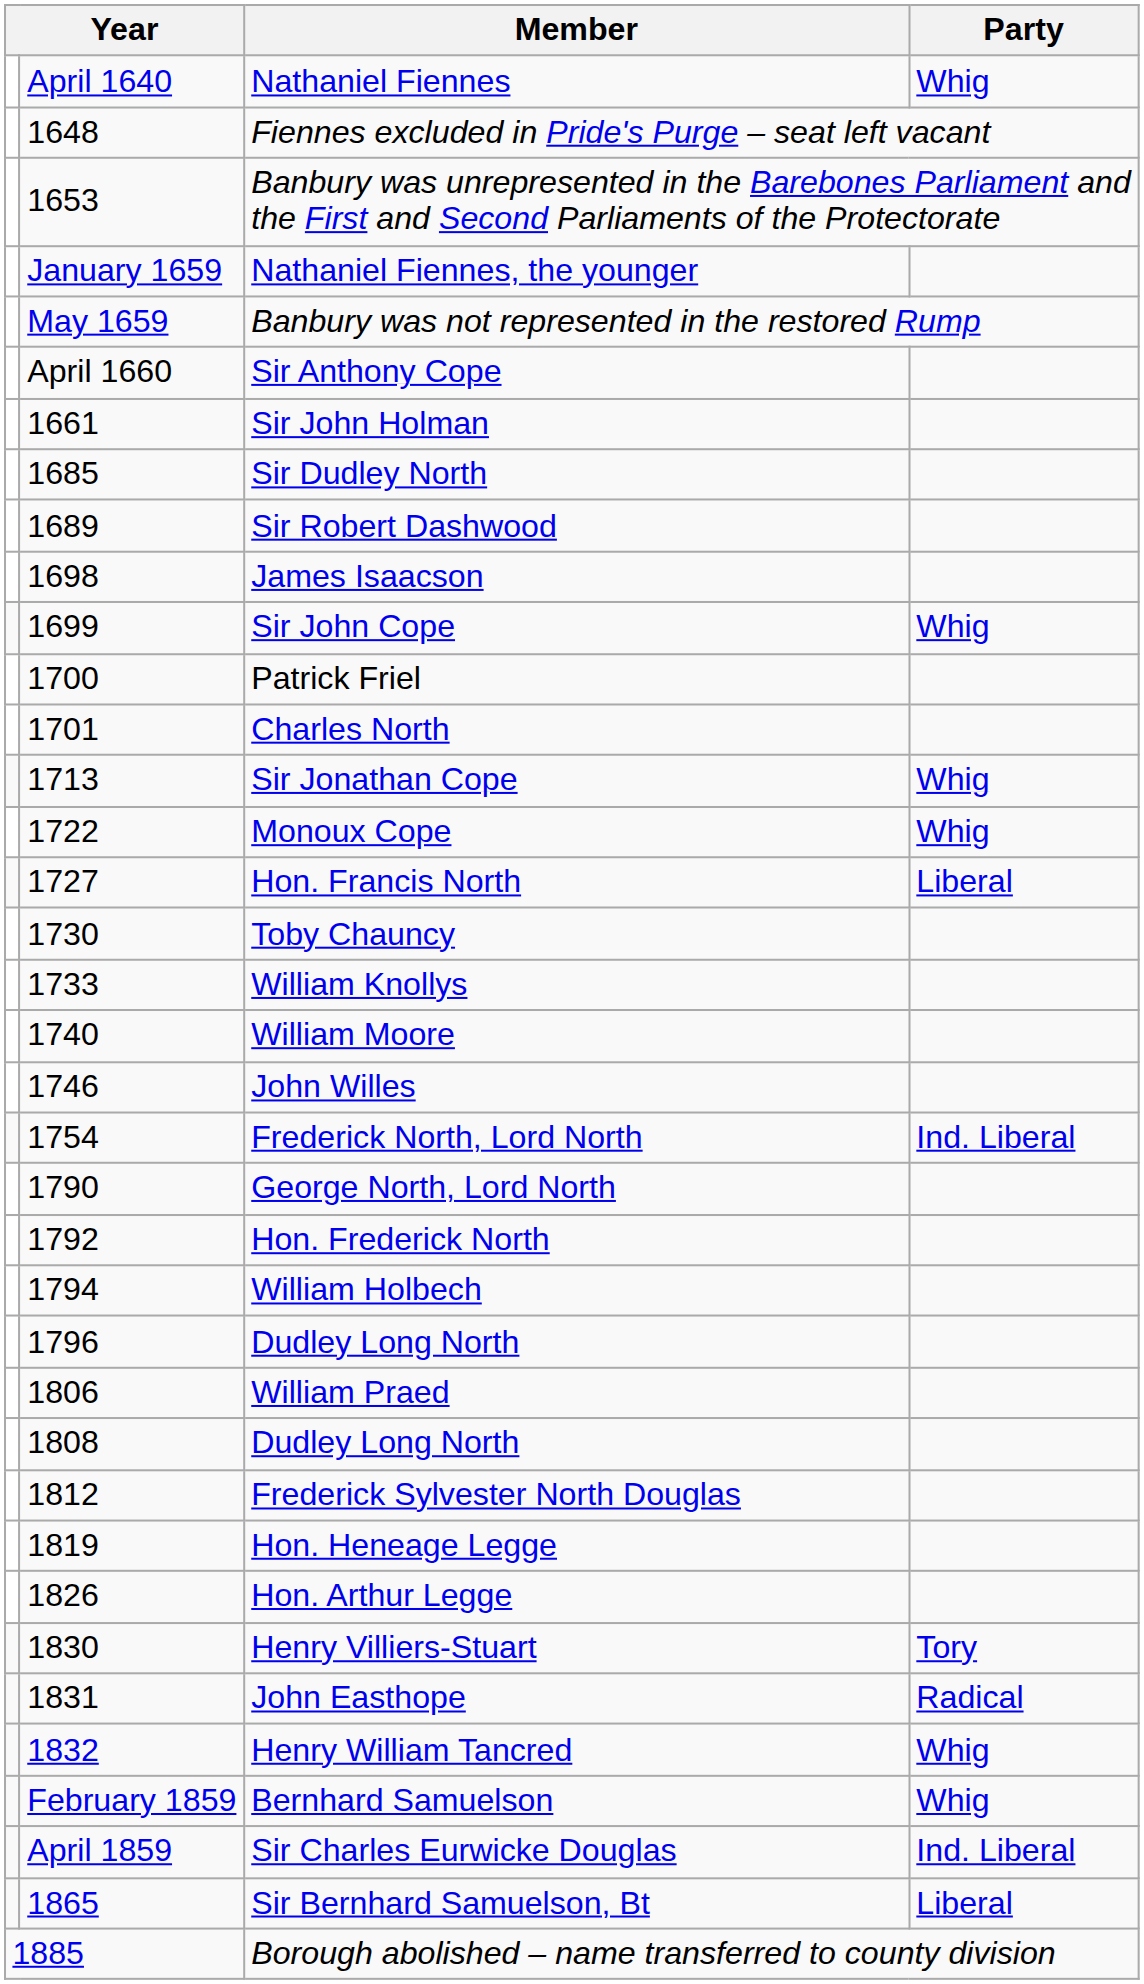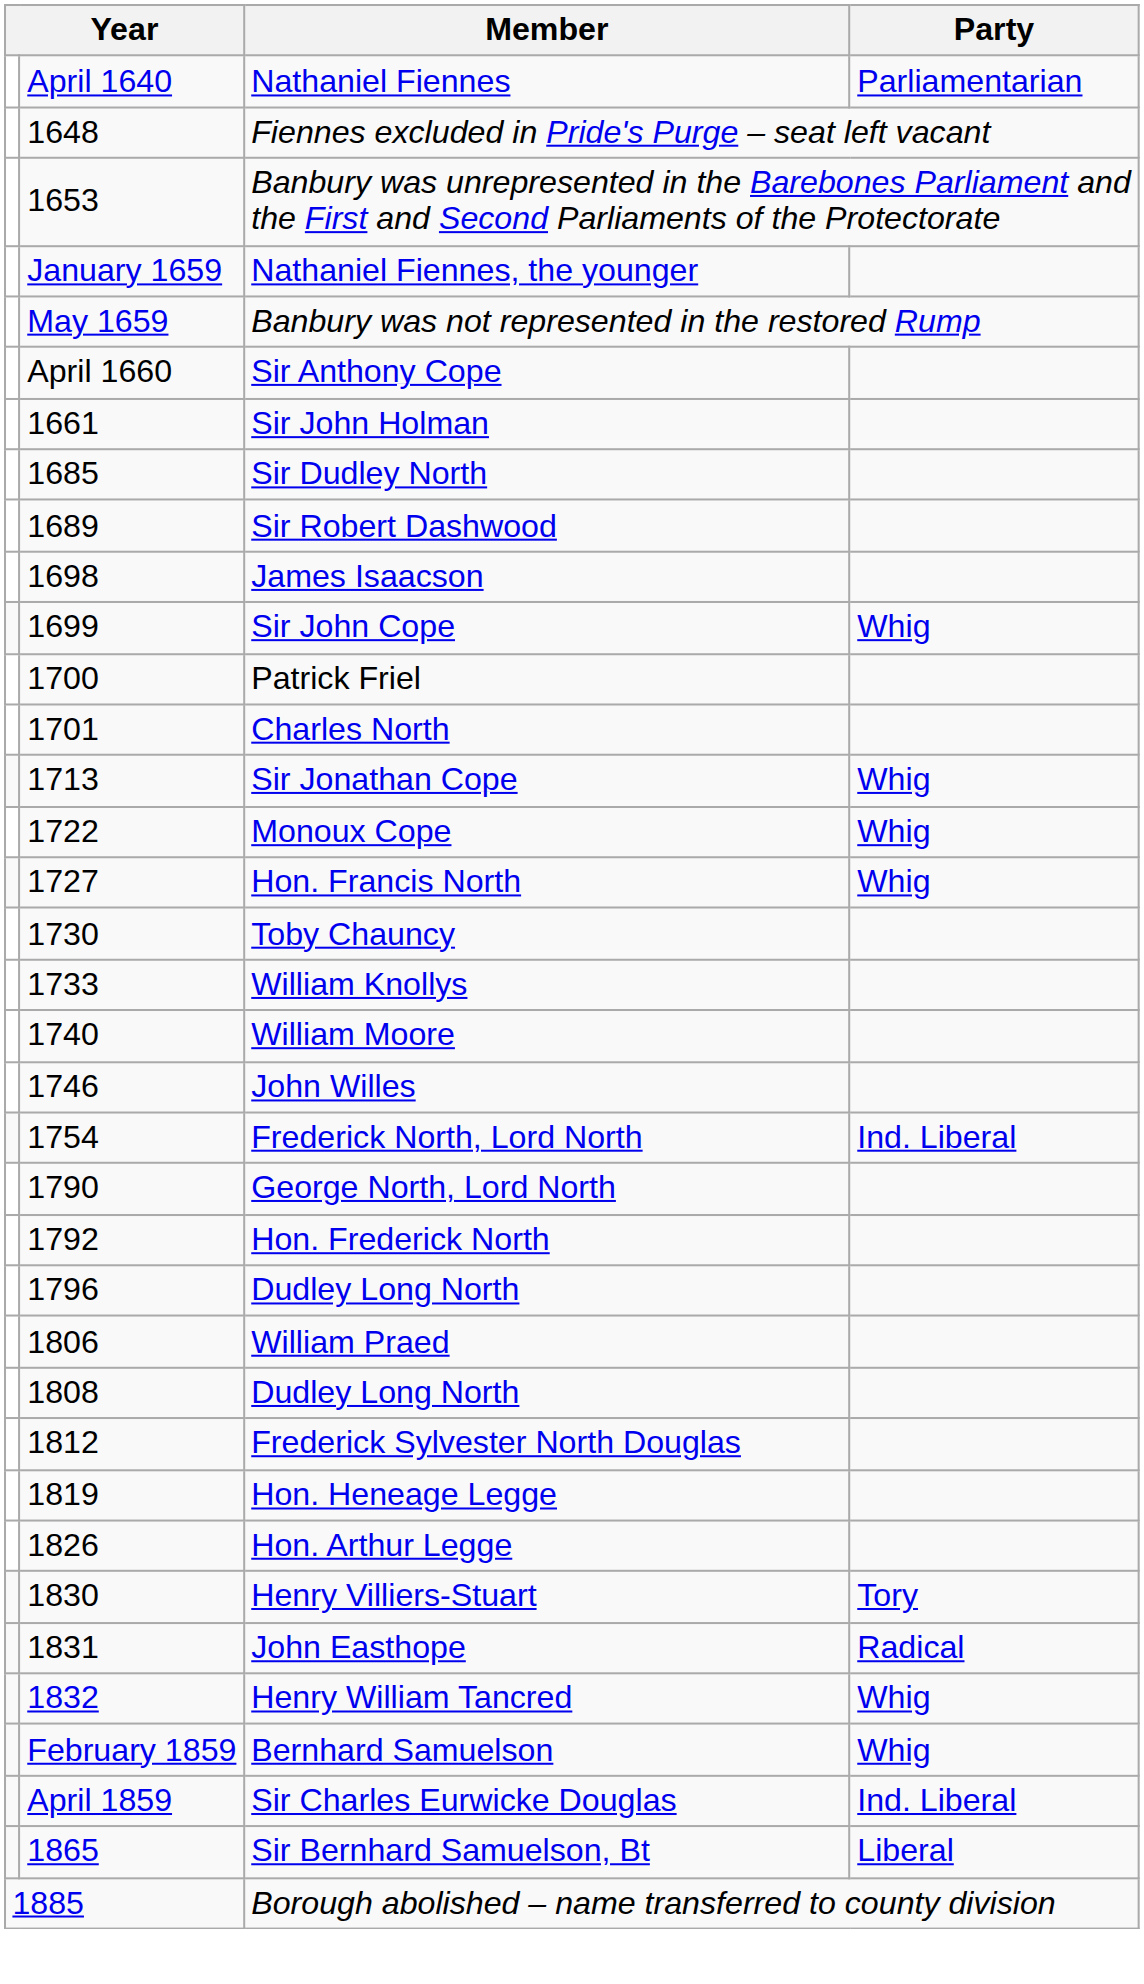(953, 81) Whig -> (970, 81) Parliamentarian
(965, 882) Liberal -> (894, 882) Whig
- row: (63, 1290)
